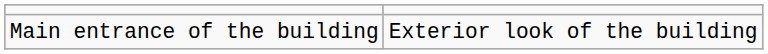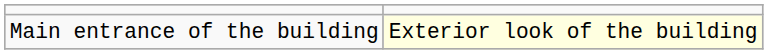(573, 32) no background -> (573, 32) lightyellow background
